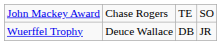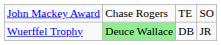(139, 31) no background -> (139, 31) lightgreen background
